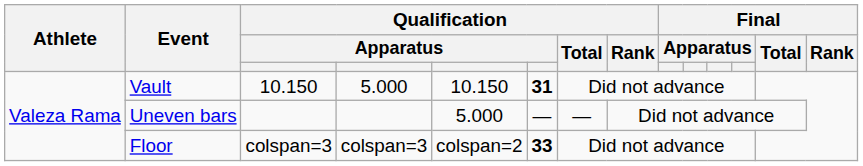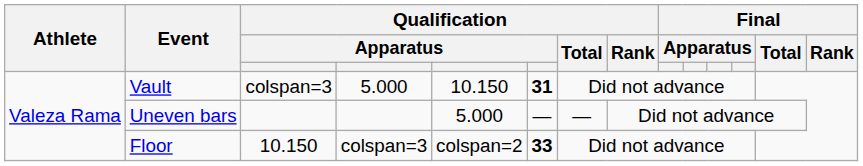(289, 86) 10.150 -> (289, 86) colspan=3
(289, 146) colspan=3 -> (289, 146) 10.150
